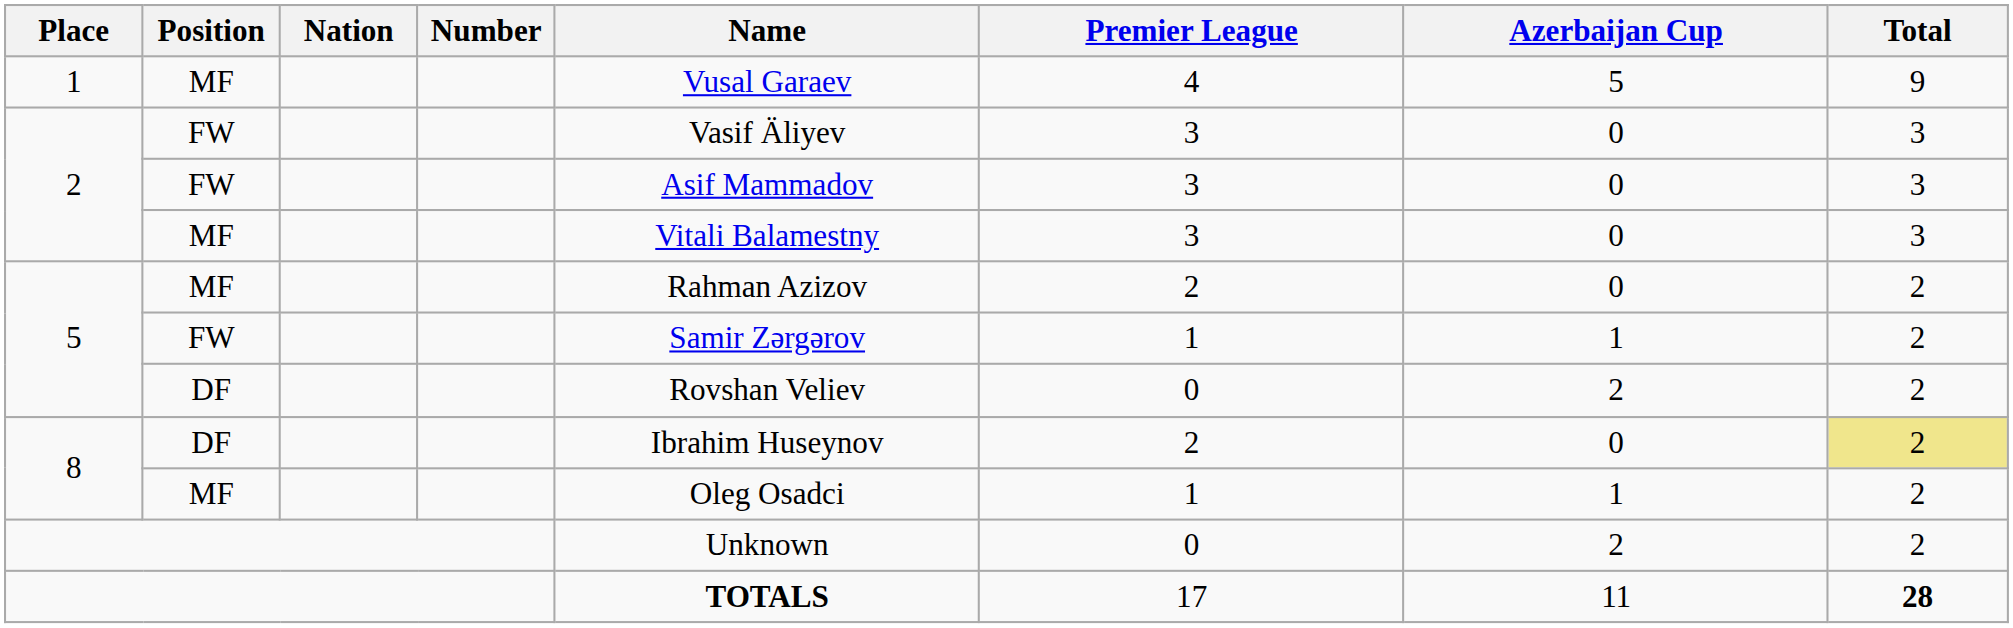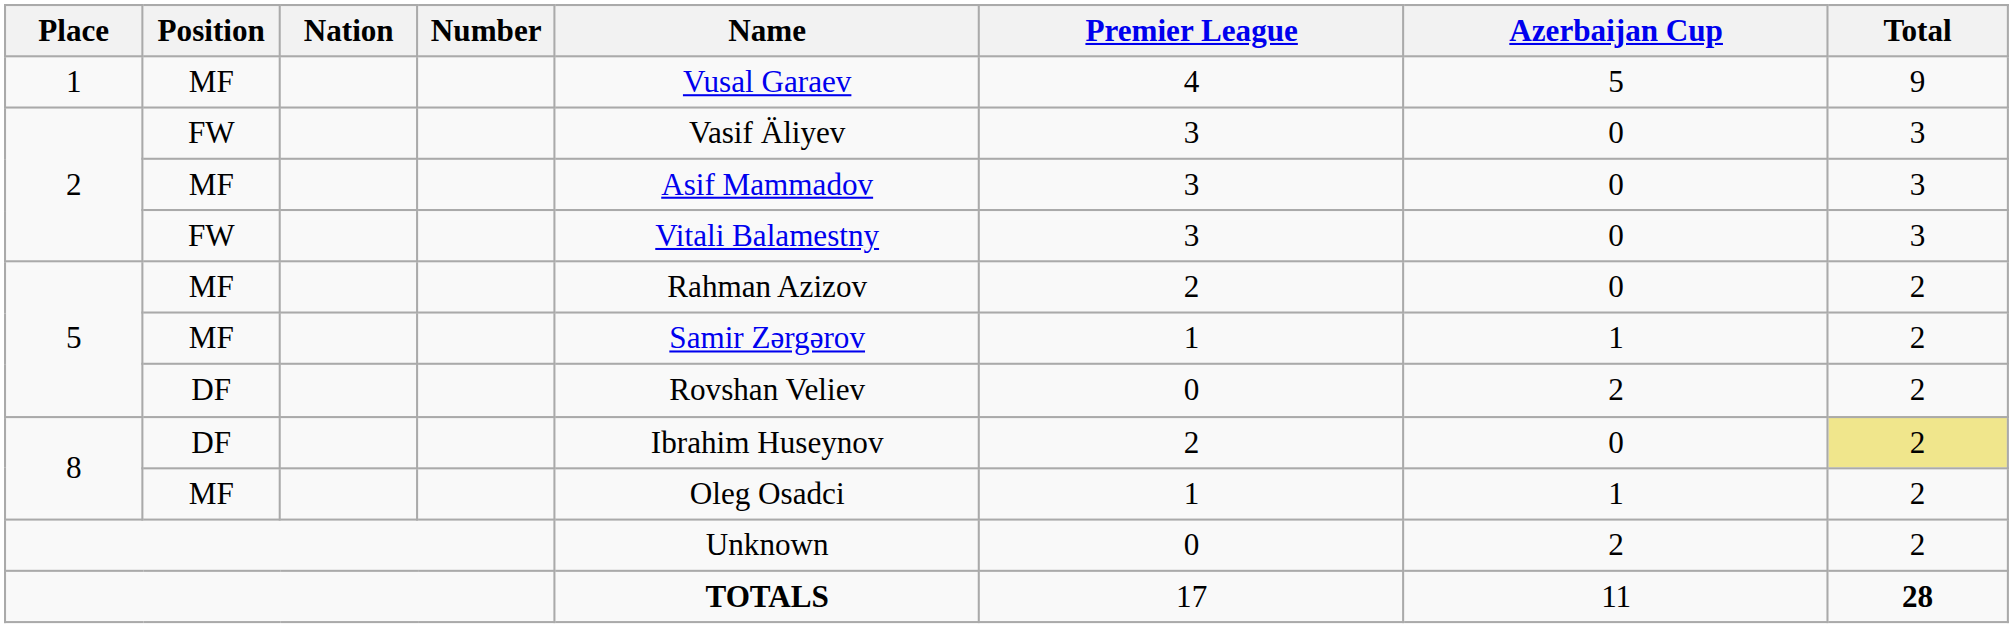(211, 184) FW -> (211, 184) MF
(211, 235) MF -> (211, 235) FW
(211, 338) FW -> (211, 338) MF
